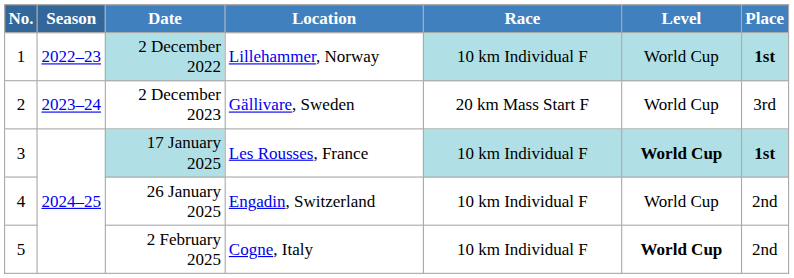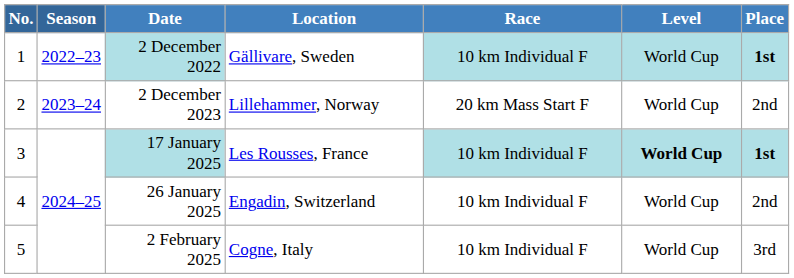(304, 56) Lillehammer, Norway -> (292, 56) Gällivare, Sweden
(292, 105) Gällivare, Sweden -> (304, 105) Lillehammer, Norway
(765, 105) 3rd -> (765, 105) 2nd
(681, 249) bold -> (681, 249) normal
(765, 249) 2nd -> (765, 249) 3rd
